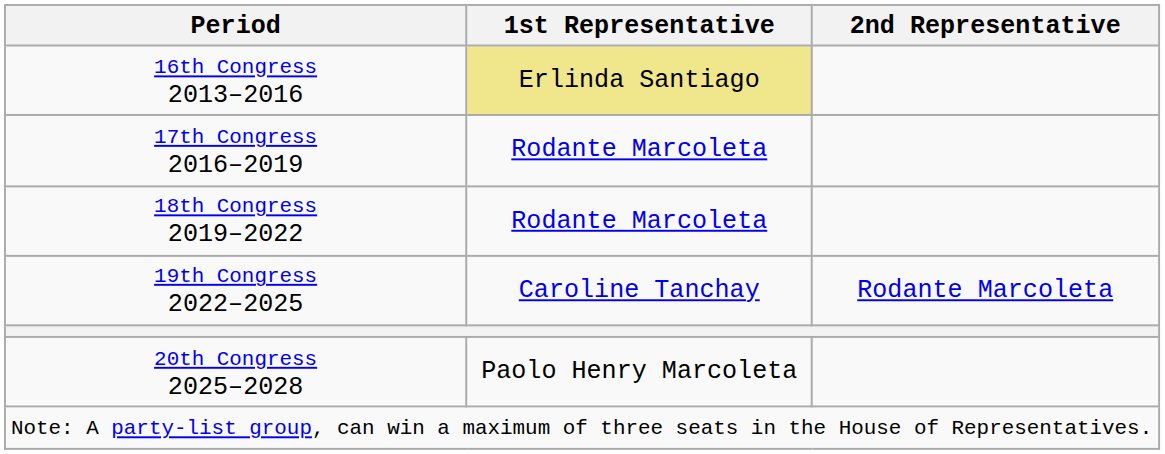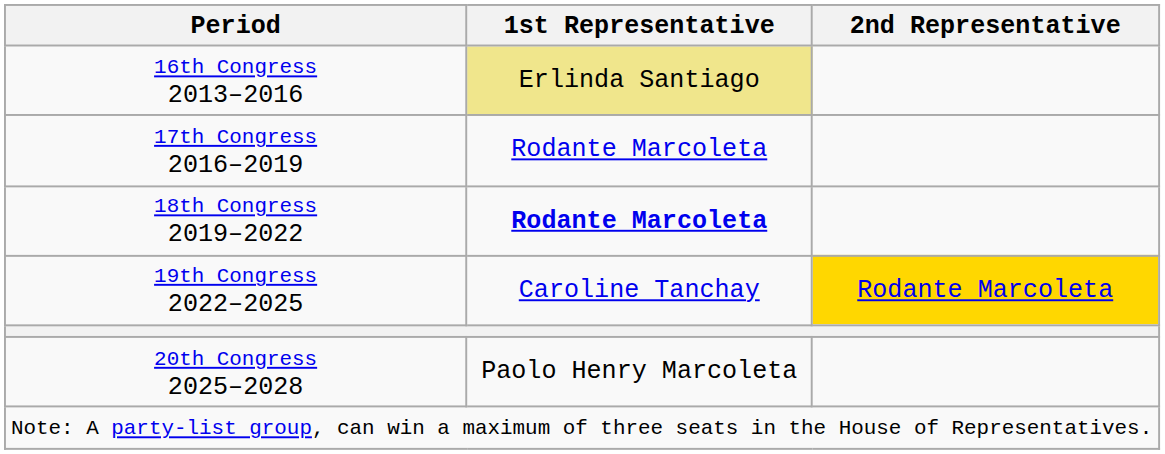(639, 220) normal -> (639, 220) bold
(985, 290) no background -> (985, 290) gold background
